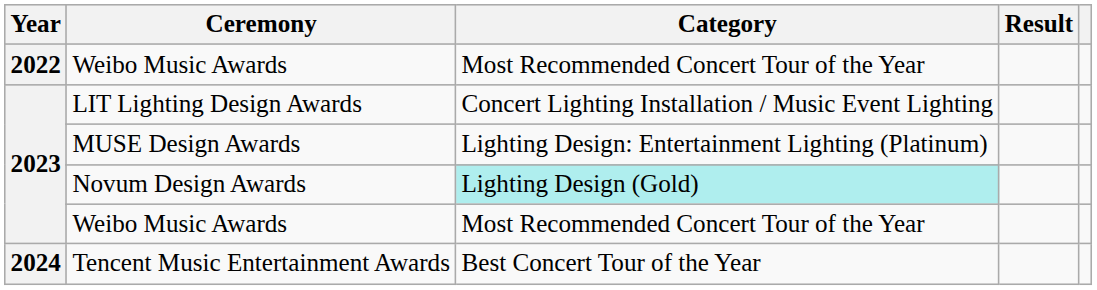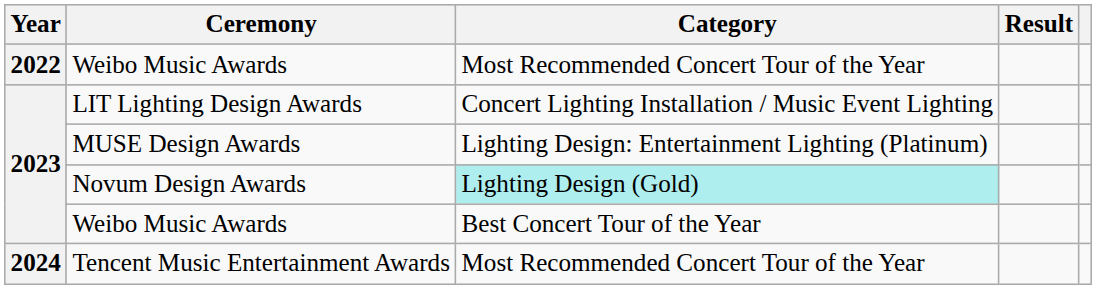(693, 223) Most Recommended Concert Tour of the Year -> (611, 223) Best Concert Tour of the Year
(611, 263) Best Concert Tour of the Year -> (693, 263) Most Recommended Concert Tour of the Year
